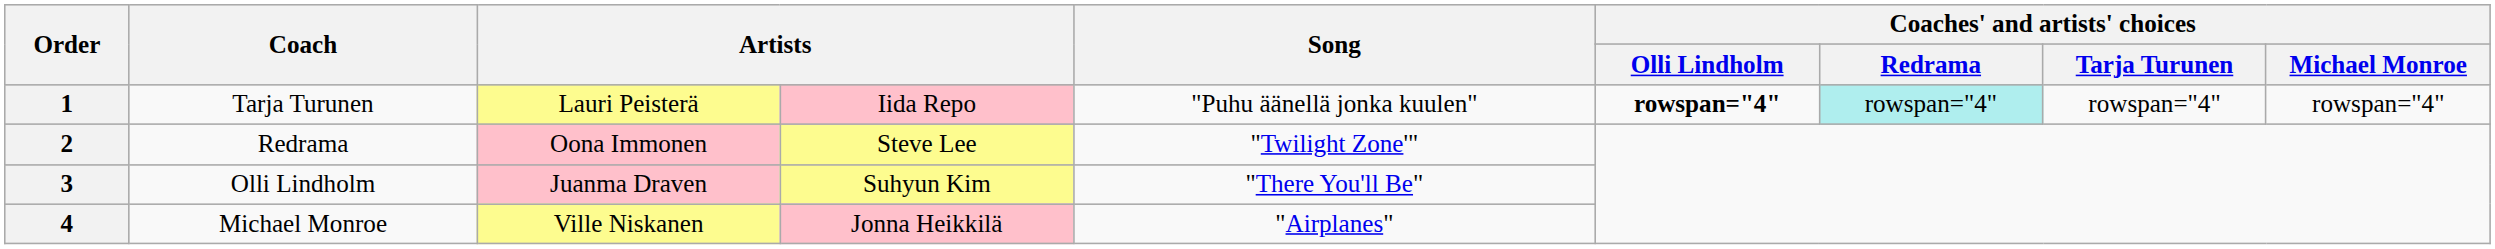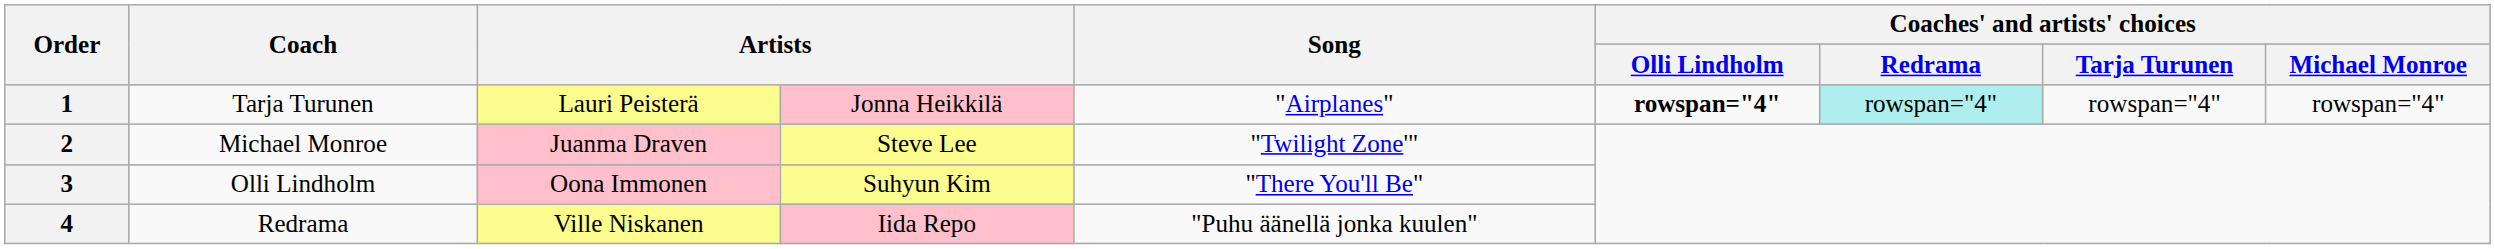(927, 104) Iida Repo -> (927, 104) Jonna Heikkilä
(1334, 104) "Puhu äänellä jonka kuulen" -> (1334, 104) "Airplanes"
(303, 143) Redrama -> (303, 143) Michael Monroe
(629, 143) Oona Immonen -> (629, 143) Juanma Draven
(629, 183) Juanma Draven -> (629, 183) Oona Immonen
(303, 223) Michael Monroe -> (303, 223) Redrama
(927, 223) Jonna Heikkilä -> (927, 223) Iida Repo
(1334, 223) "Airplanes" -> (1334, 223) "Puhu äänellä jonka kuulen"
